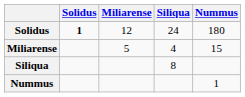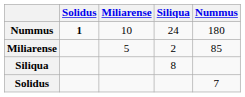(32, 30) Solidus -> (32, 30) Nummus
(127, 30) 12 -> (127, 30) 10
(173, 48) 4 -> (173, 48) 2
(216, 48) 15 -> (216, 48) 85
(32, 83) Nummus -> (32, 83) Solidus
(216, 83) 1 -> (216, 83) 7
